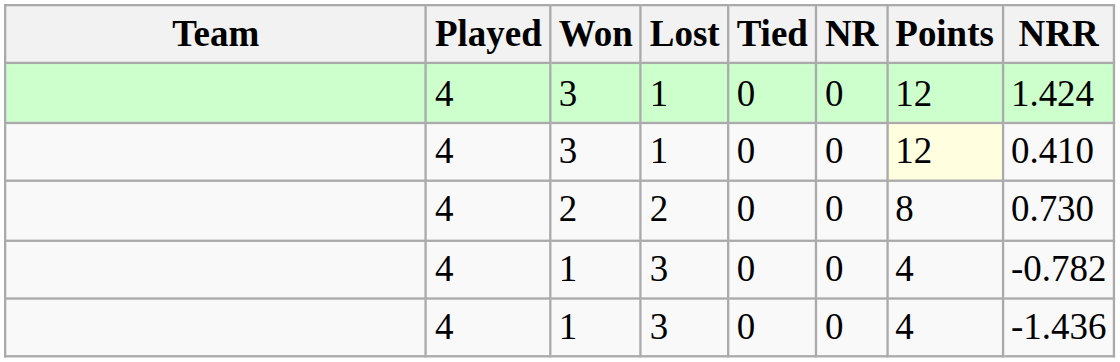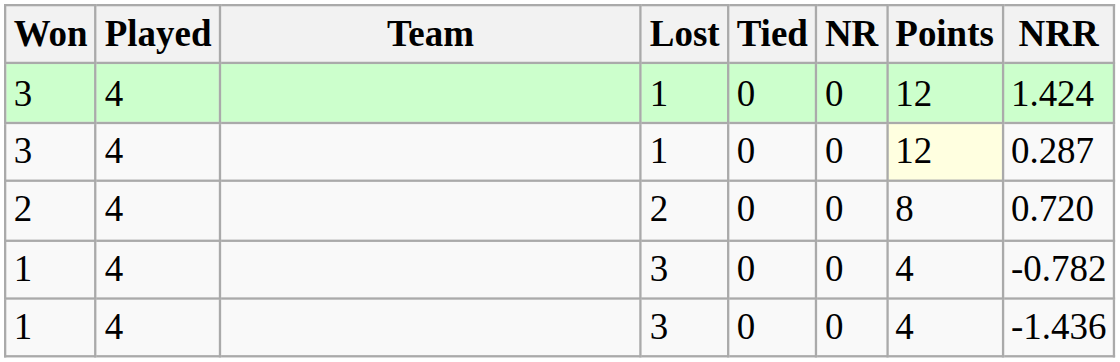columns swapped: (216, 33) <-> (596, 33)
(1052, 151) 0.410 -> (1052, 151) 0.287
(1052, 209) 0.730 -> (1052, 209) 0.720
